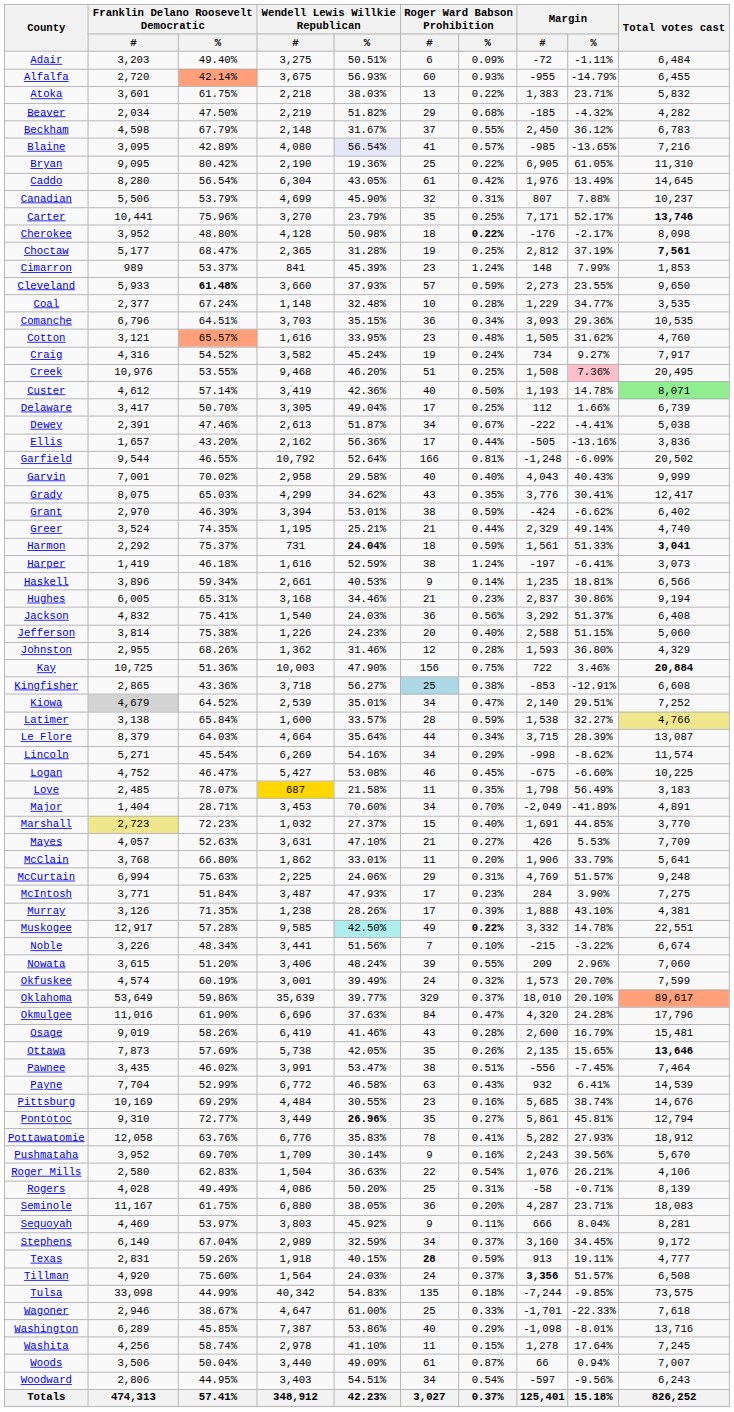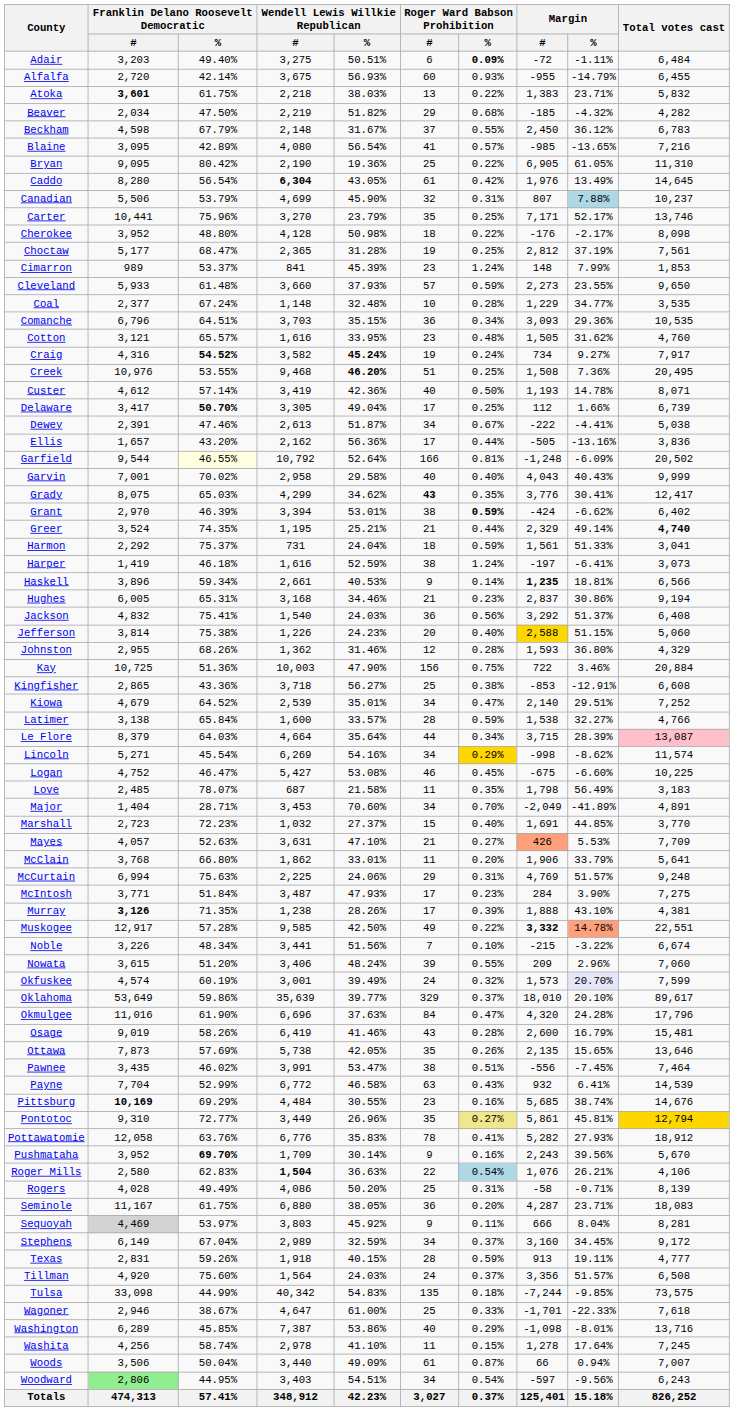(488, 60) normal -> (488, 60) bold
(218, 78) lightsalmon background -> (218, 78) no background
(133, 95) normal -> (133, 95) bold
(367, 147) lavender background -> (367, 147) no background
(296, 182) normal -> (296, 182) bold
(593, 199) no background -> (593, 199) lightblue background
(674, 217) bold -> (674, 217) normal
(488, 234) bold -> (488, 234) normal
(674, 251) bold -> (674, 251) normal
(218, 286) bold -> (218, 286) normal
(218, 338) lightsalmon background -> (218, 338) no background
(218, 355) normal -> (218, 355) bold
(367, 355) normal -> (367, 355) bold
(367, 373) normal -> (367, 373) bold
(593, 373) pink background -> (593, 373) no background
(674, 390) lightgreen background -> (674, 390) no background
(218, 408) normal -> (218, 408) bold
(218, 460) no background -> (218, 460) lightyellow background
(429, 494) normal -> (429, 494) bold
(488, 512) normal -> (488, 512) bold
(674, 529) normal -> (674, 529) bold
(367, 547) bold -> (367, 547) normal
(674, 547) bold -> (674, 547) normal
(542, 581) normal -> (542, 581) bold
(542, 633) no background -> (542, 633) gold background
(674, 668) bold -> (674, 668) normal
(429, 686) lightblue background -> (429, 686) no background
(133, 703) lightgrey background -> (133, 703) no background
(674, 720) khaki background -> (674, 720) no background
(674, 738) no background -> (674, 738) pink background
(488, 755) no background -> (488, 755) gold background
(296, 790) gold background -> (296, 790) no background
(133, 825) khaki background -> (133, 825) no background
(542, 842) no background -> (542, 842) lightsalmon background
(133, 911) normal -> (133, 911) bold
(367, 929) paleturquoise background -> (367, 929) no background
(488, 929) bold -> (488, 929) normal
(542, 929) normal -> (542, 929) bold
(593, 929) no background -> (593, 929) lightsalmon background
(593, 981) no background -> (593, 981) lavender background
(674, 998) lightsalmon background -> (674, 998) no background
(674, 1050) bold -> (674, 1050) normal
(133, 1103) normal -> (133, 1103) bold
(367, 1120) bold -> (367, 1120) normal
(488, 1120) no background -> (488, 1120) khaki background
(674, 1120) no background -> (674, 1120) gold background
(218, 1155) normal -> (218, 1155) bold
(296, 1172) normal -> (296, 1172) bold
(488, 1172) no background -> (488, 1172) lightblue background
(133, 1224) no background -> (133, 1224) lightgrey background
(429, 1259) bold -> (429, 1259) normal
(542, 1276) bold -> (542, 1276) normal
(133, 1381) no background -> (133, 1381) lightgreen background
